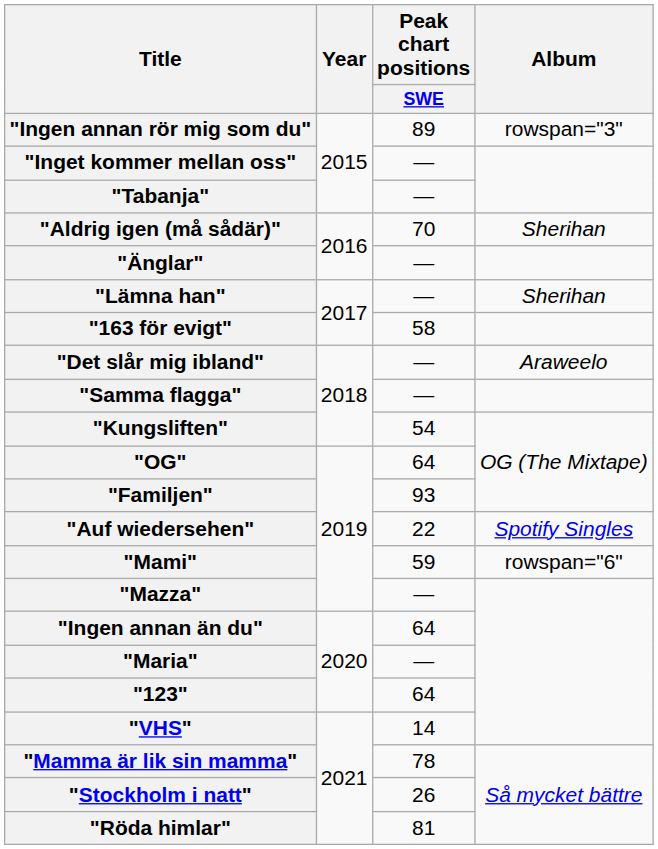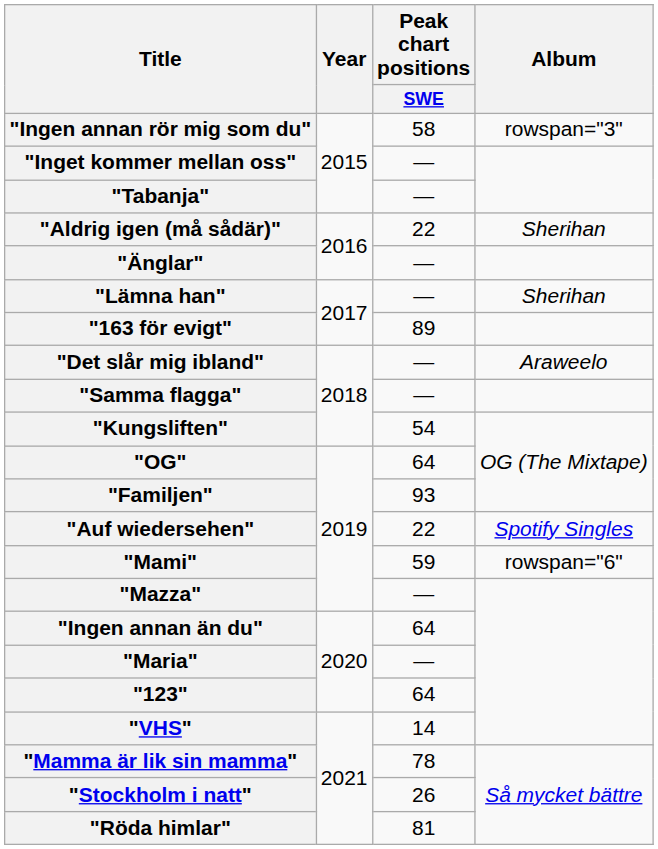(424, 129) 89 -> (424, 129) 58
(424, 229) 70 -> (424, 229) 22
(424, 329) 58 -> (424, 329) 89
